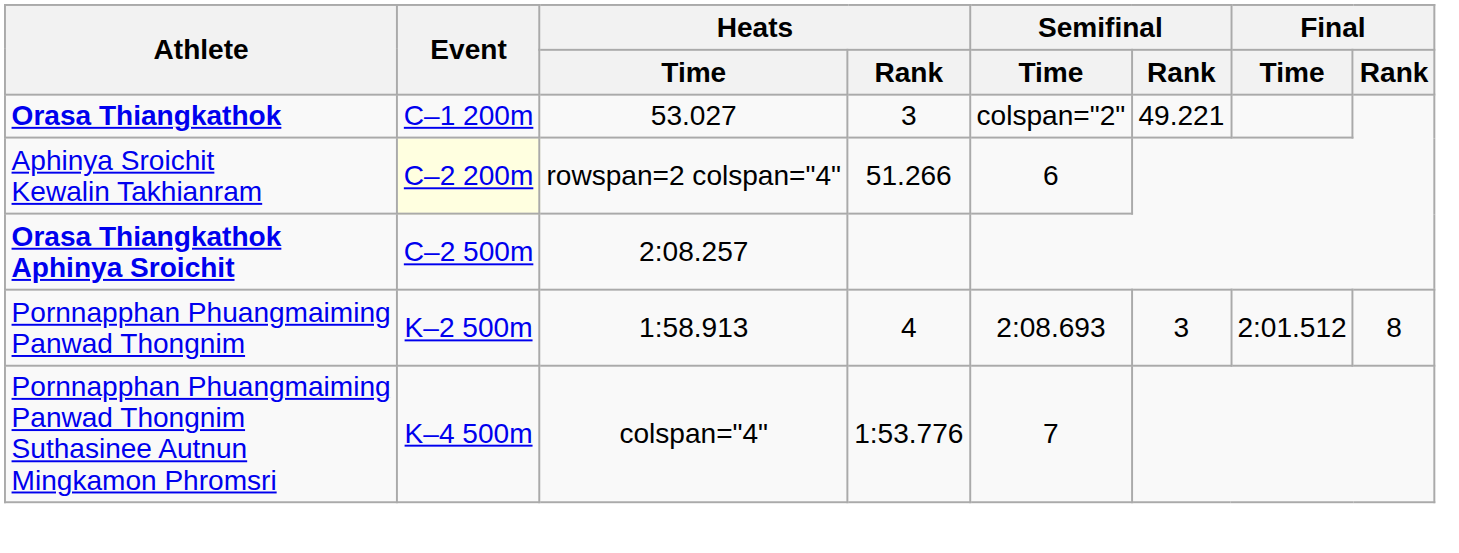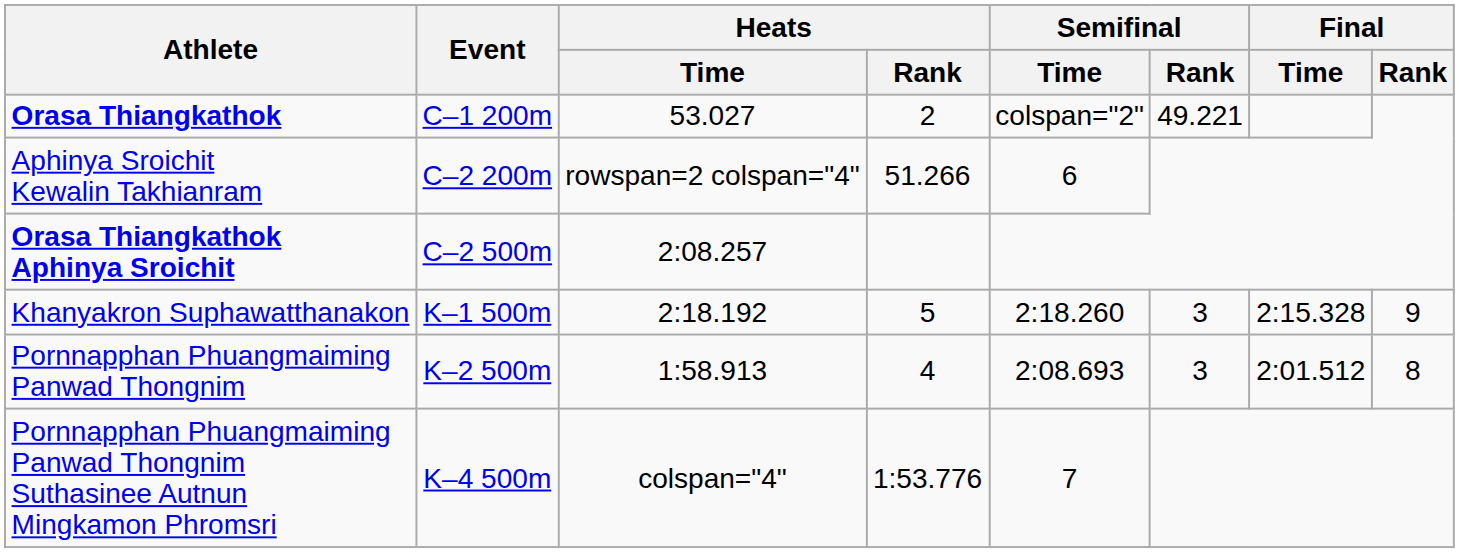(909, 116) 3 -> (928, 116) 2
(469, 176) lightyellow background -> (487, 176) no background
+ row: (210, 312)
